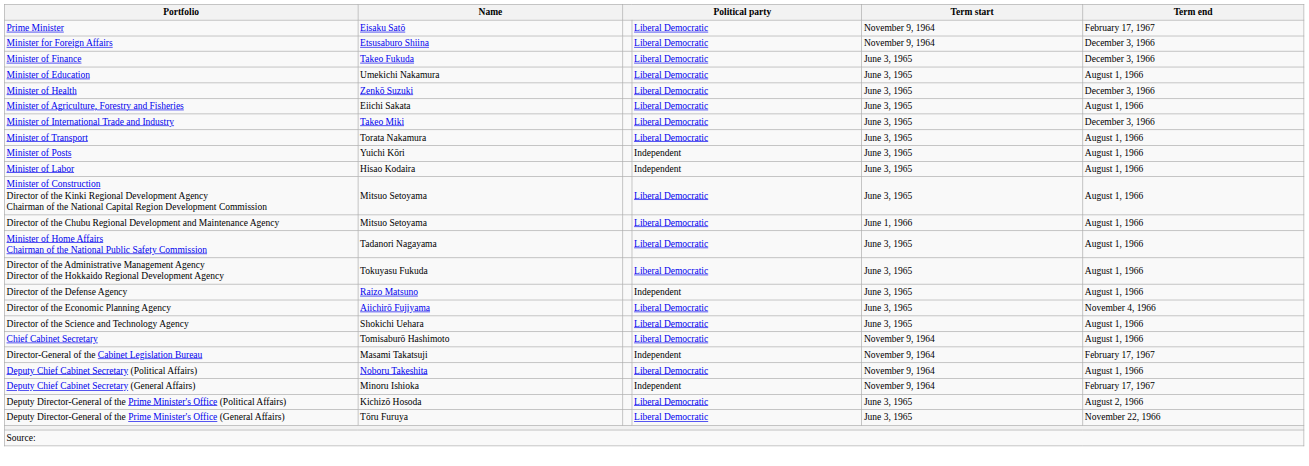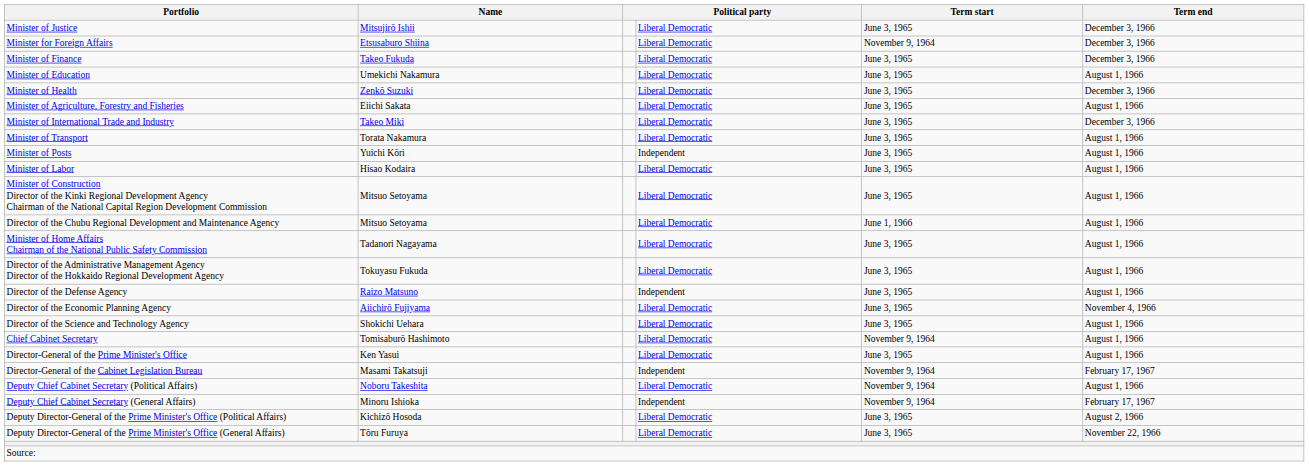- row: (35, 28)
+ row: (42, 28)
(658, 169) Independent -> (675, 169) Liberal Democratic
+ row: (97, 355)
